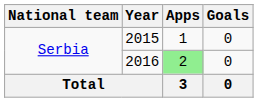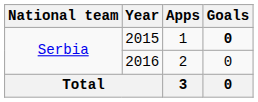(228, 39) normal -> (228, 39) bold
(183, 62) lightgreen background -> (183, 62) no background
